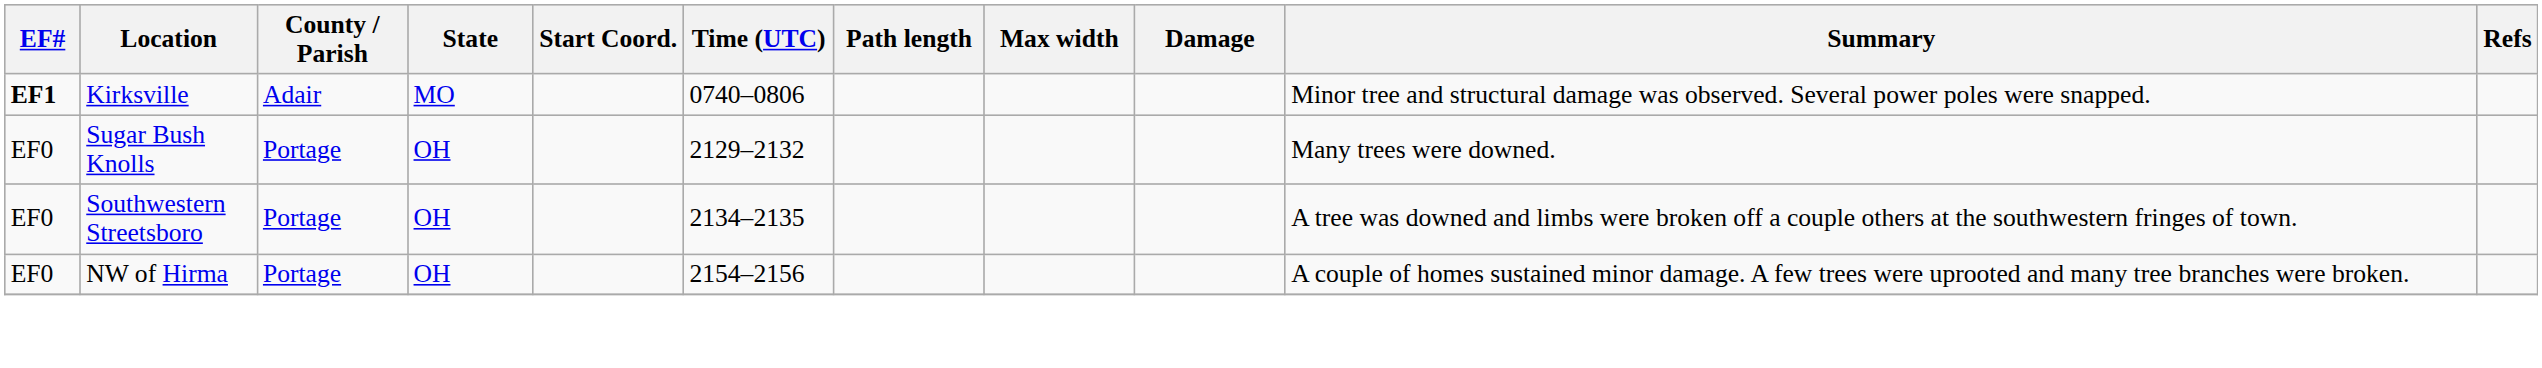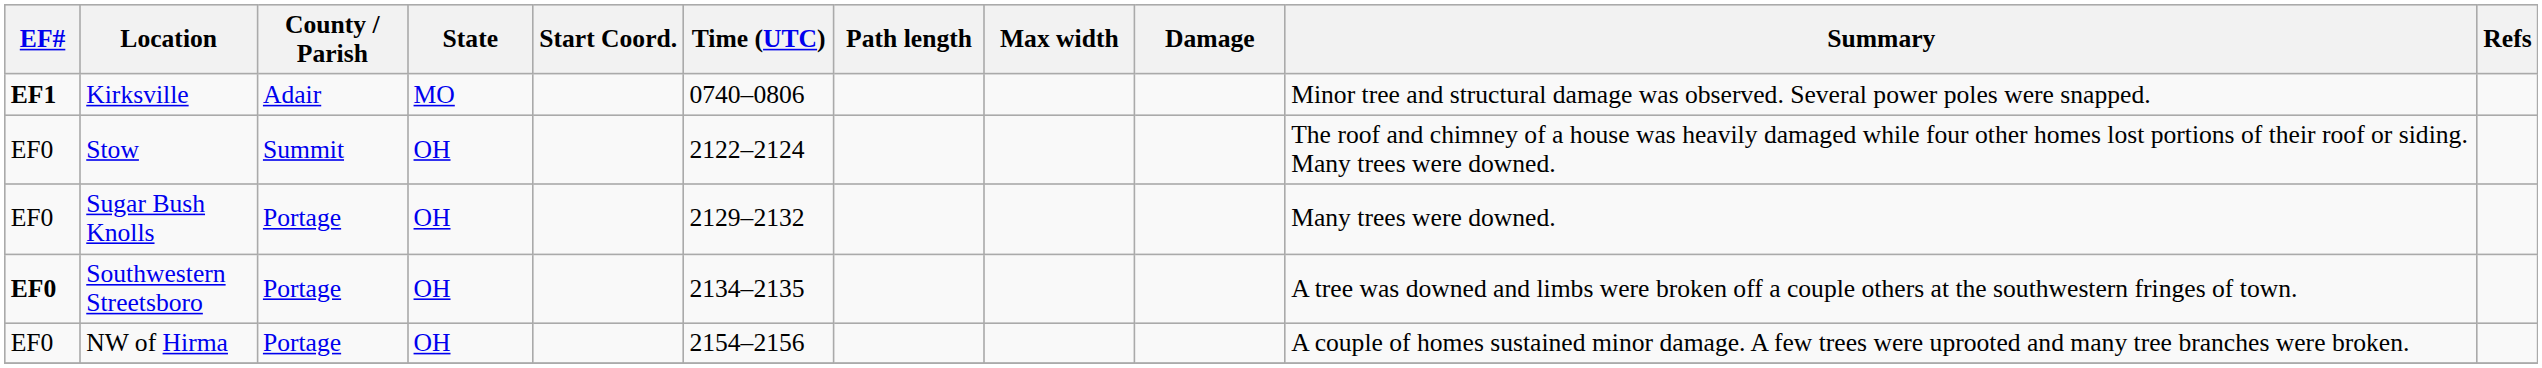+ row: (113, 149)
(32, 218) normal -> (33, 288) bold
